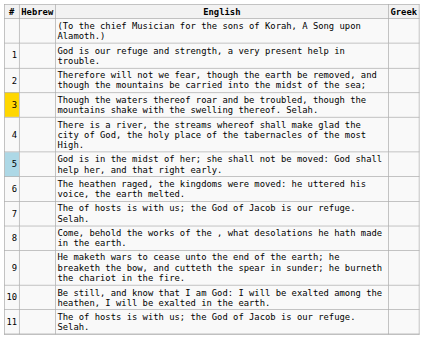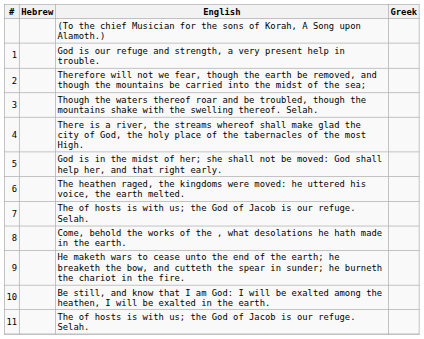(14, 105) gold background -> (14, 105) no background
(14, 164) lightblue background -> (14, 164) no background
